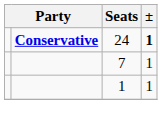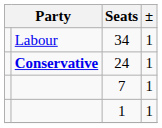+ row: (122, 39)
(149, 39) bold -> (149, 63) normal
